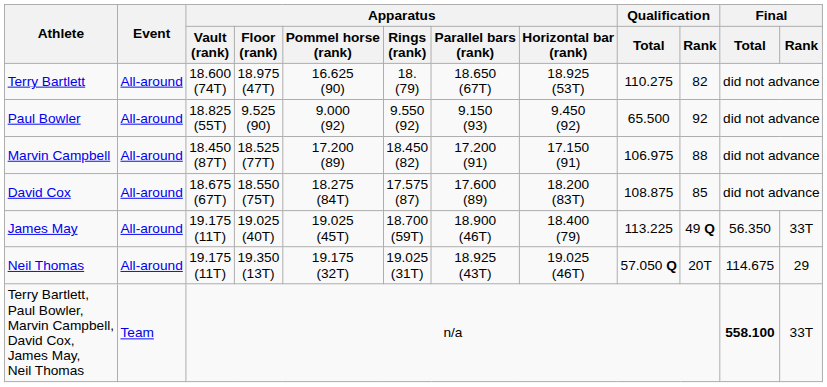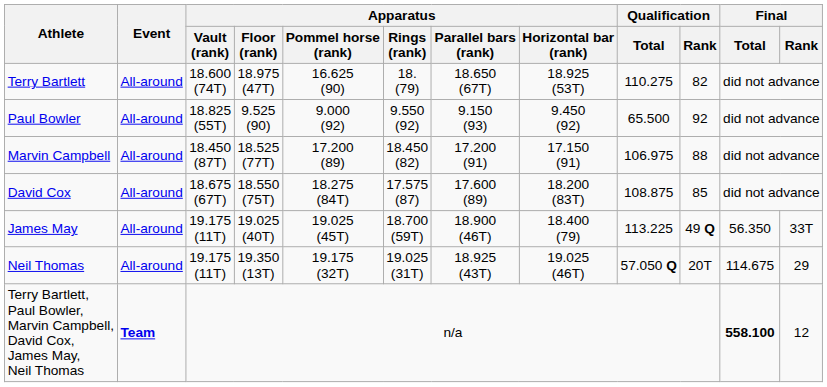(137, 333) normal -> (138, 333) bold
(801, 333) 33T -> (801, 333) 12
